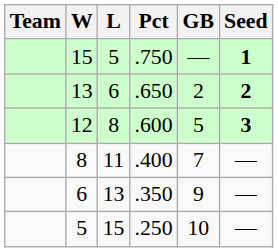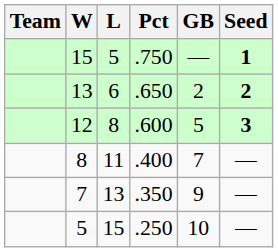(82, 194) 6 -> (82, 194) 7
